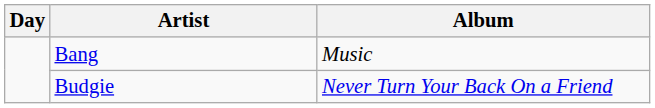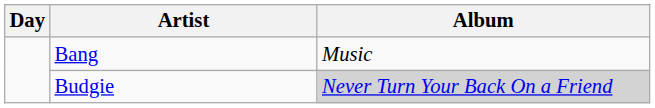(467, 86) no background -> (467, 86) lightgrey background
